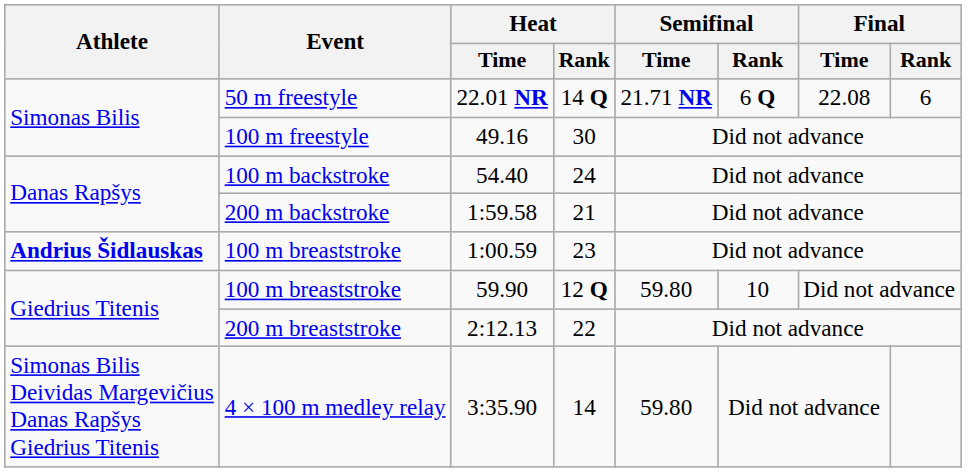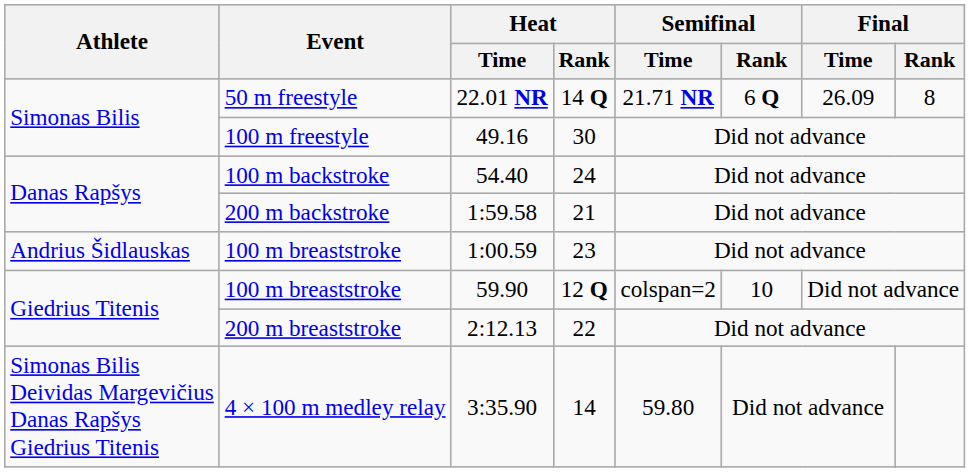(844, 98) 22.08 -> (848, 98) 26.09
(926, 98) 6 -> (930, 98) 8
(107, 251) bold -> (100, 251) normal
(666, 289) 59.80 -> (668, 289) colspan=2
